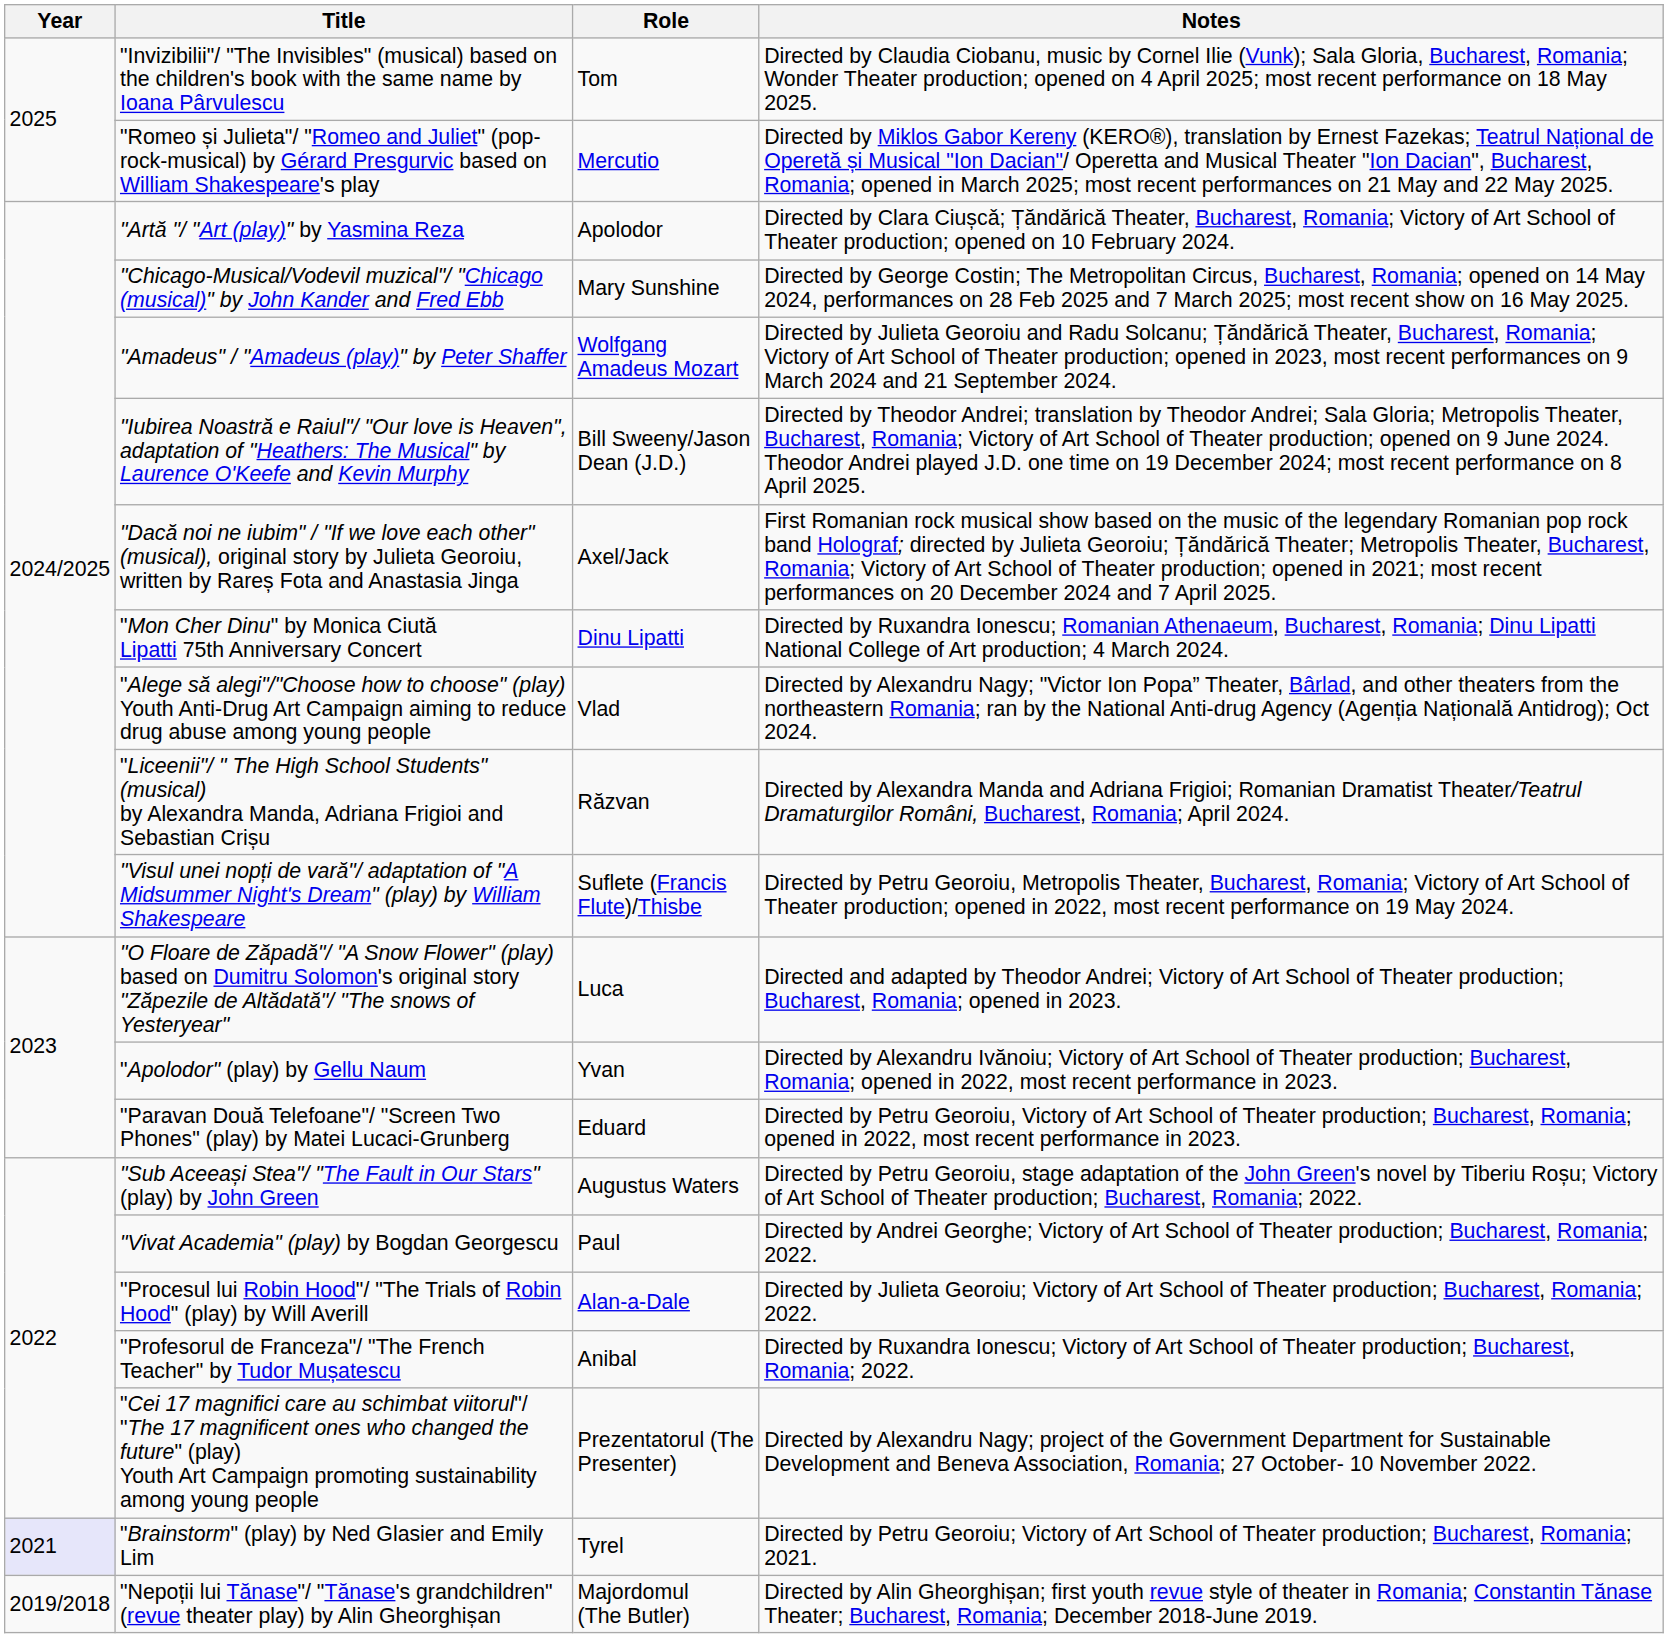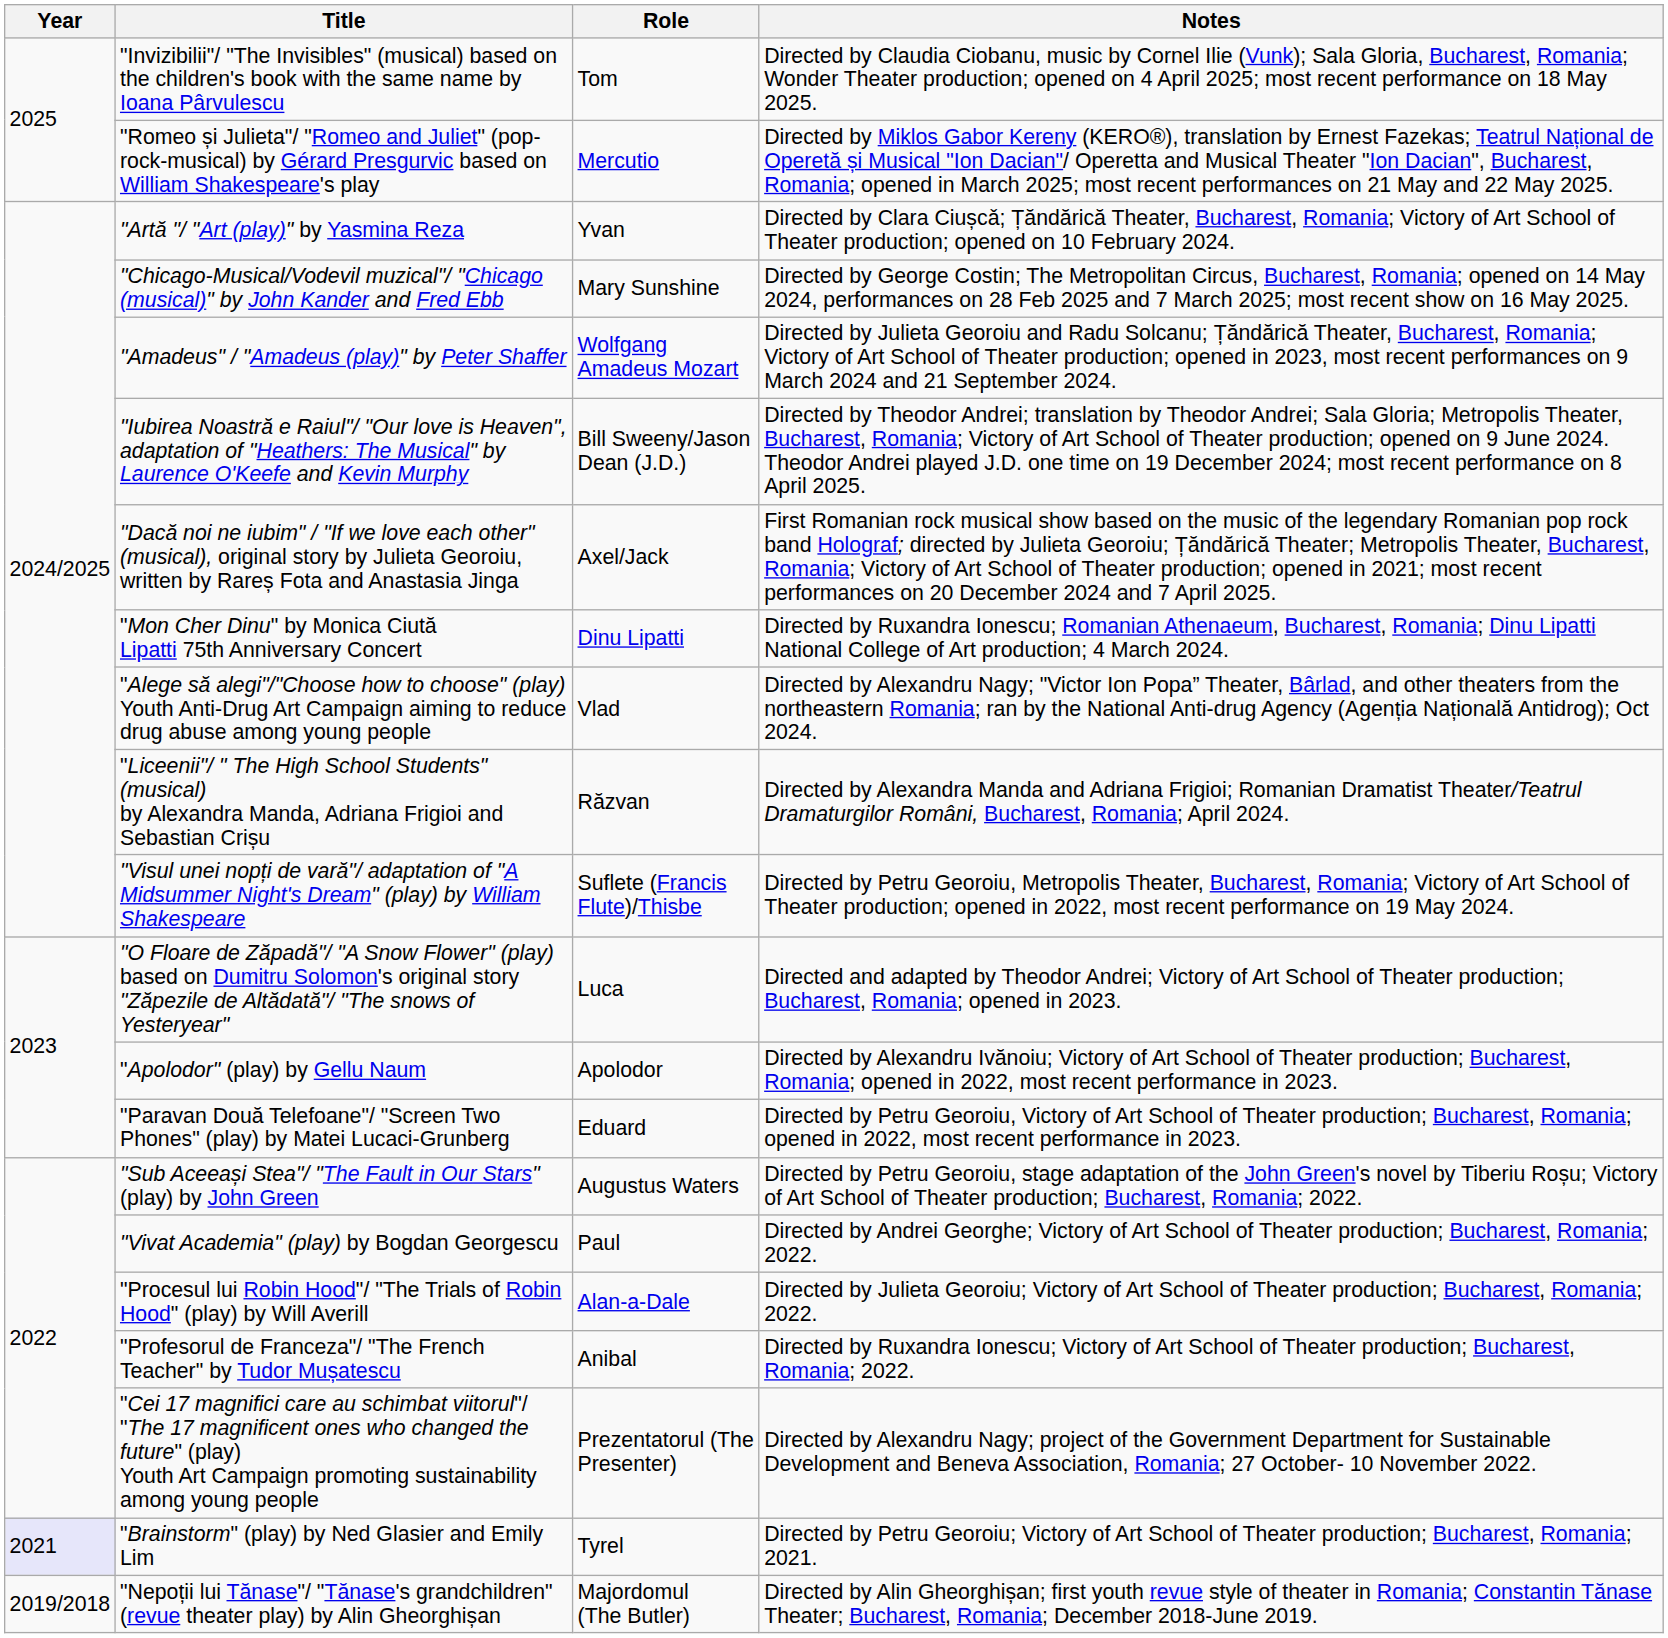(620, 230) Apolodor -> (601, 230) Yvan
(601, 1070) Yvan -> (620, 1070) Apolodor
